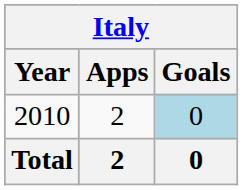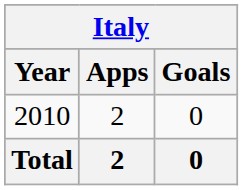(196, 116) lightblue background -> (196, 116) no background
